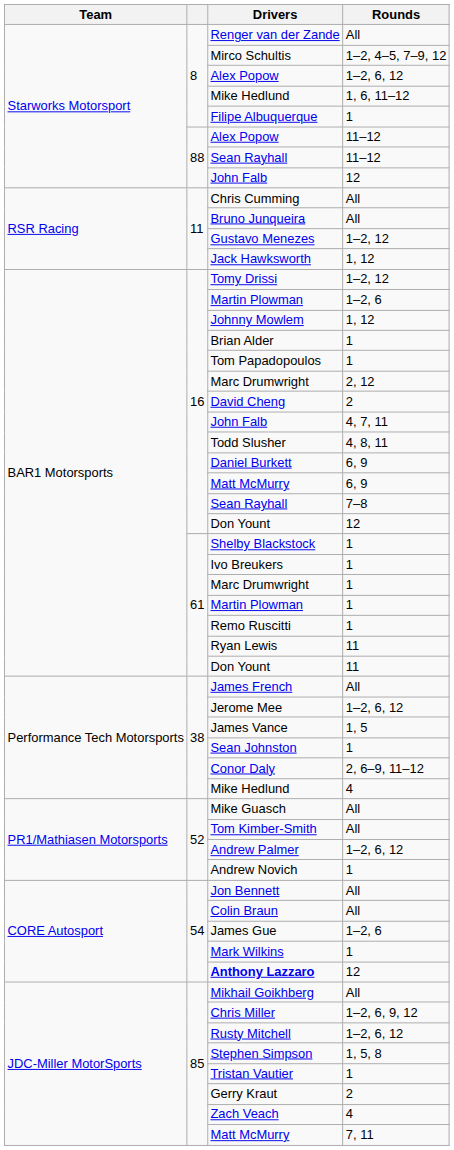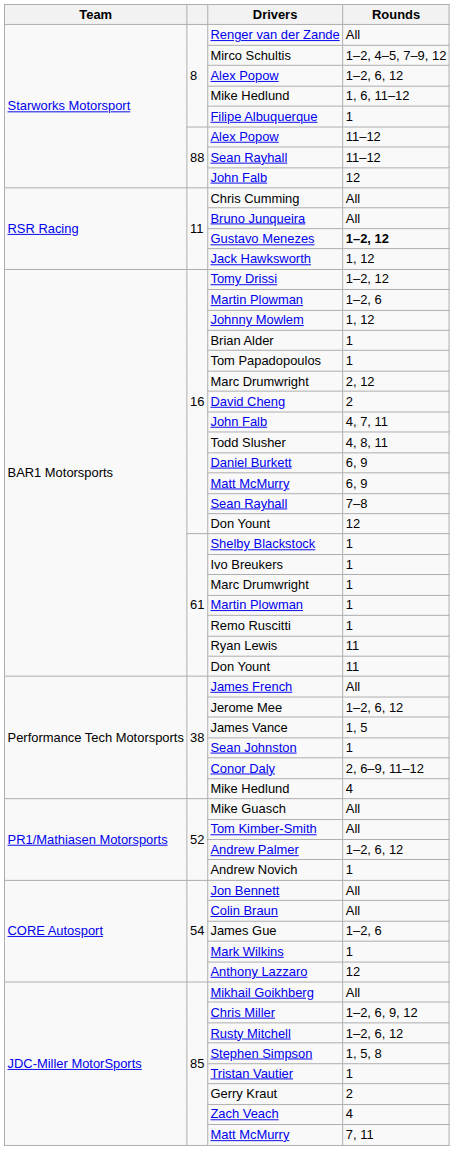(367, 238) normal -> (367, 238) bold
(262, 971) bold -> (259, 971) normal
